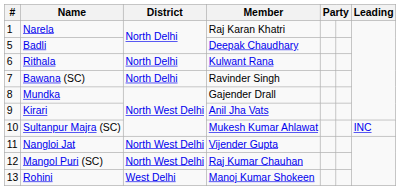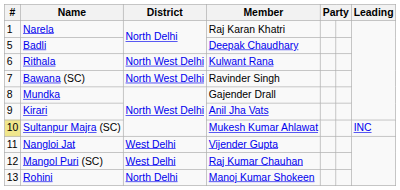(152, 62) North Delhi -> (165, 62) North West Delhi
(152, 78) North Delhi -> (165, 78) North West Delhi
(13, 128) no background -> (13, 128) khaki background
(165, 144) North West Delhi -> (151, 144) West Delhi
(165, 161) North West Delhi -> (151, 161) West Delhi
(151, 177) West Delhi -> (152, 177) North Delhi
